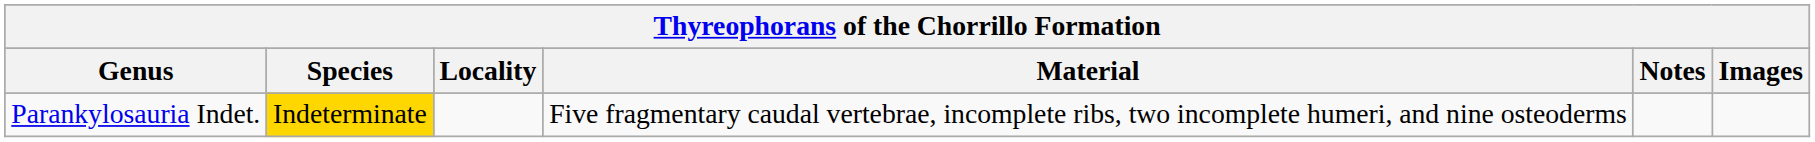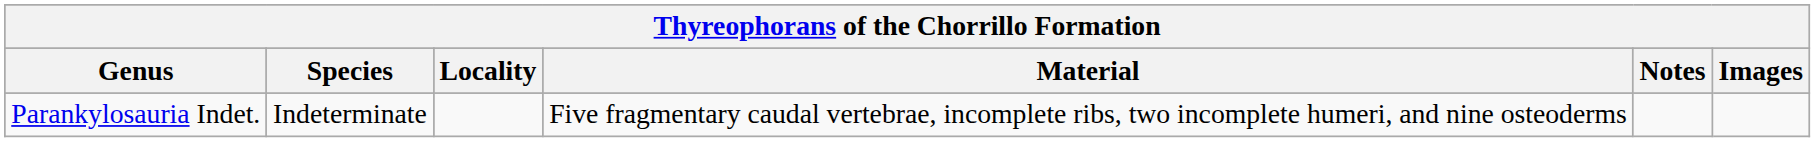(350, 114) gold background -> (350, 114) no background
